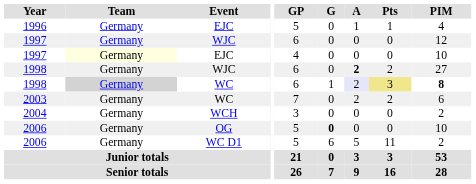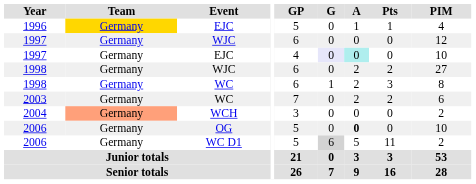(121, 26) no background -> (121, 26) gold background
(121, 55) lightyellow background -> (121, 55) no background
(331, 55) no background -> (331, 55) lavender background
(356, 55) no background -> (356, 55) paleturquoise background
(356, 69) bold -> (356, 69) normal
(121, 84) lightgrey background -> (121, 84) no background
(356, 84) lavender background -> (356, 84) no background
(390, 84) khaki background -> (390, 84) no background
(441, 84) bold -> (441, 84) normal
(121, 113) no background -> (121, 113) lightsalmon background
(331, 128) bold -> (331, 128) normal
(356, 128) normal -> (356, 128) bold
(331, 142) no background -> (331, 142) lightgrey background
